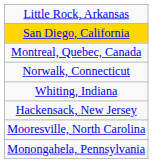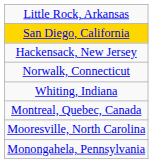(76, 52) Montreal, Quebec, Canada -> (76, 52) Hackensack, New Jersey
(76, 110) Hackensack, New Jersey -> (76, 110) Montreal, Quebec, Canada
